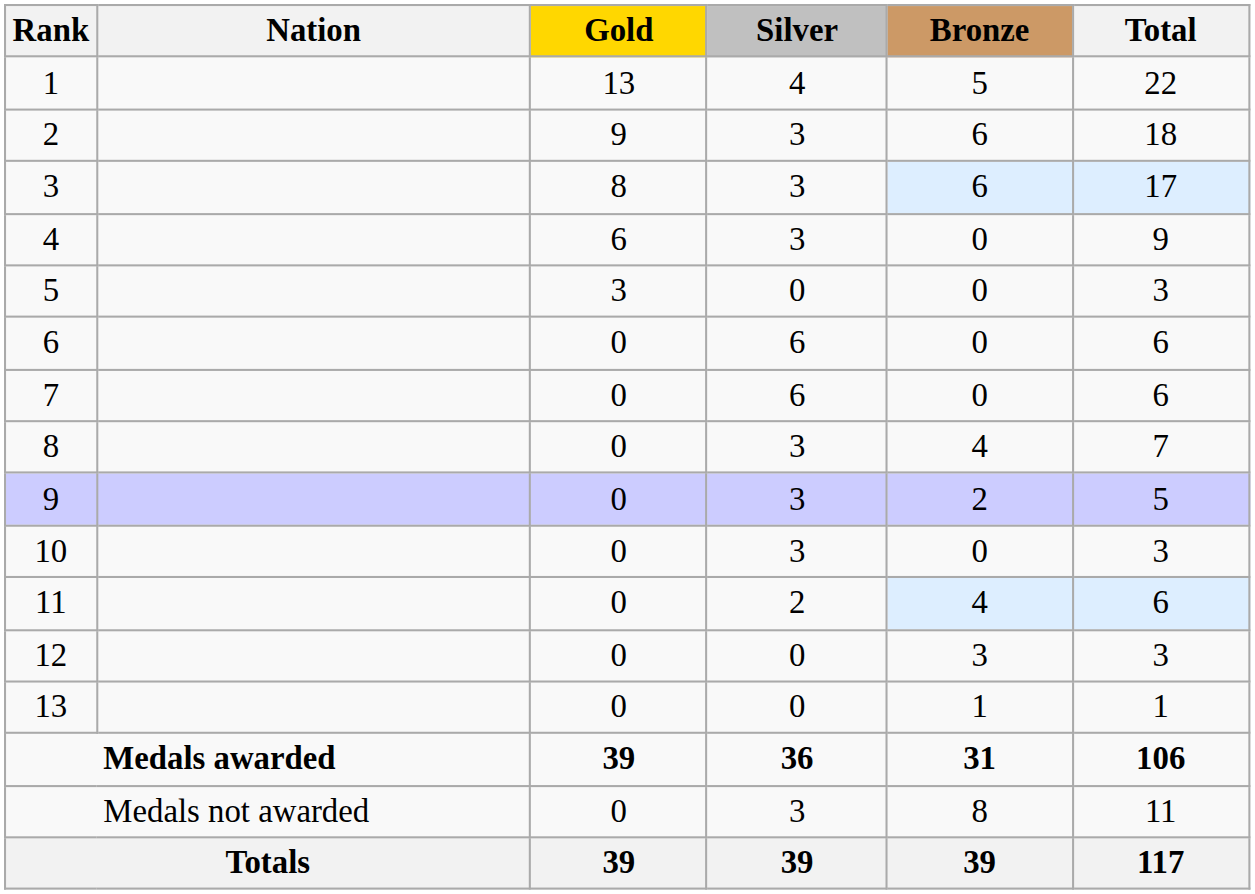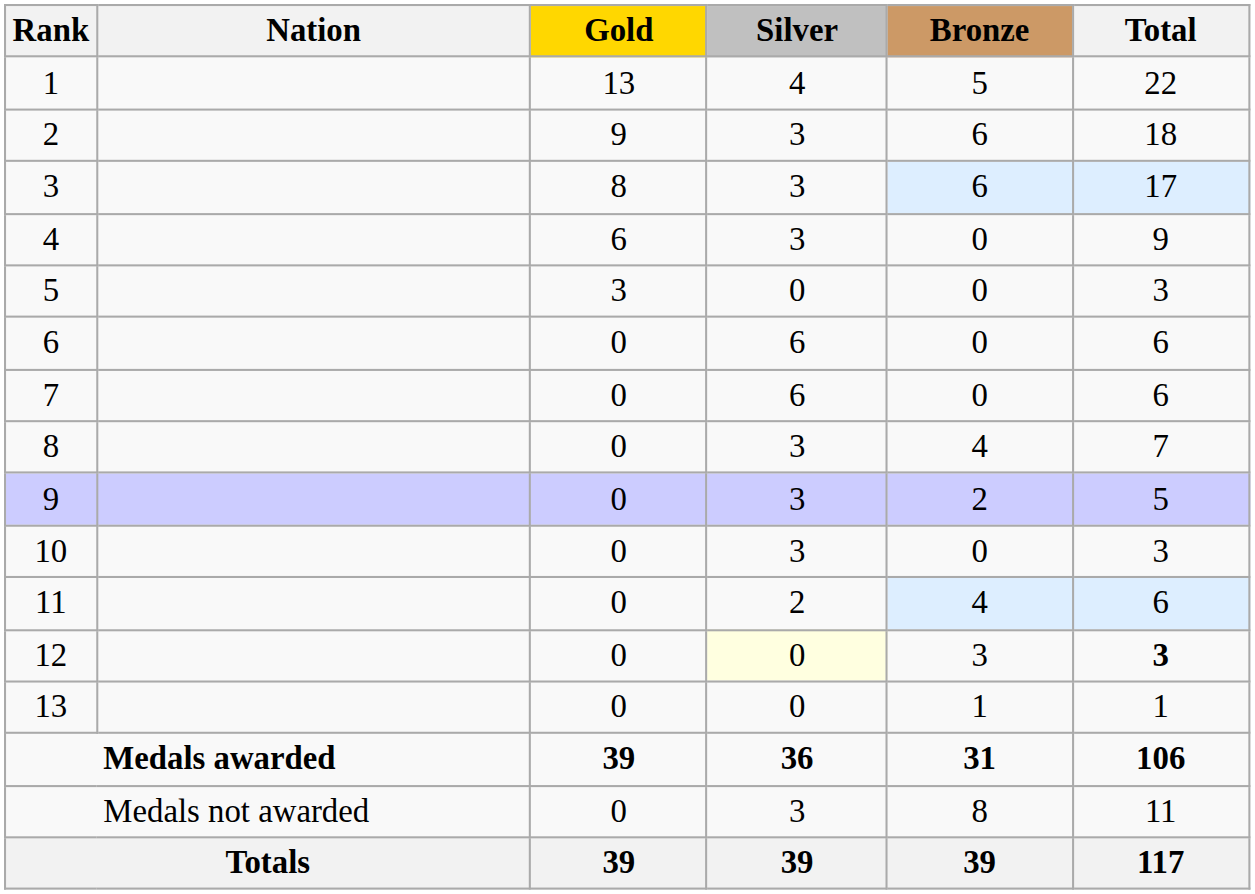(797, 654) no background -> (797, 654) lightyellow background
(1161, 654) normal -> (1161, 654) bold
